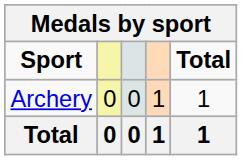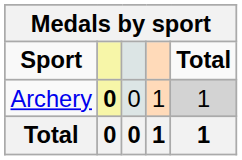(110, 98) normal -> (110, 98) bold
(204, 98) no background -> (204, 98) lightgrey background
